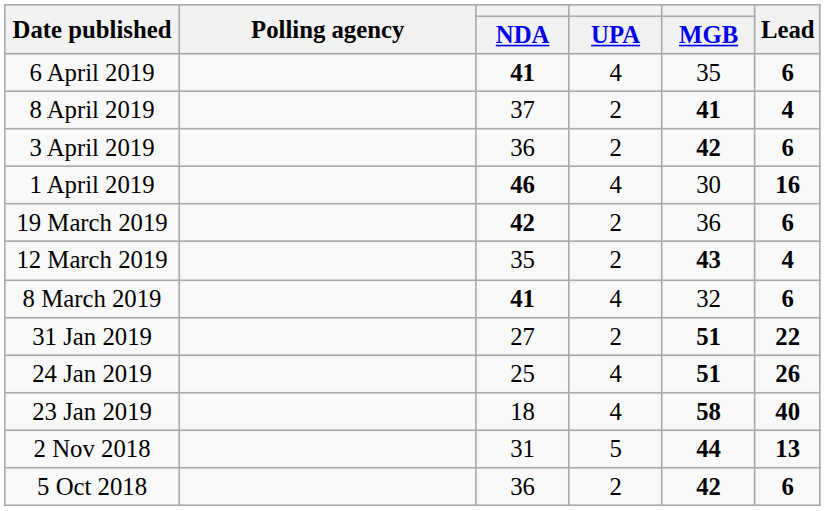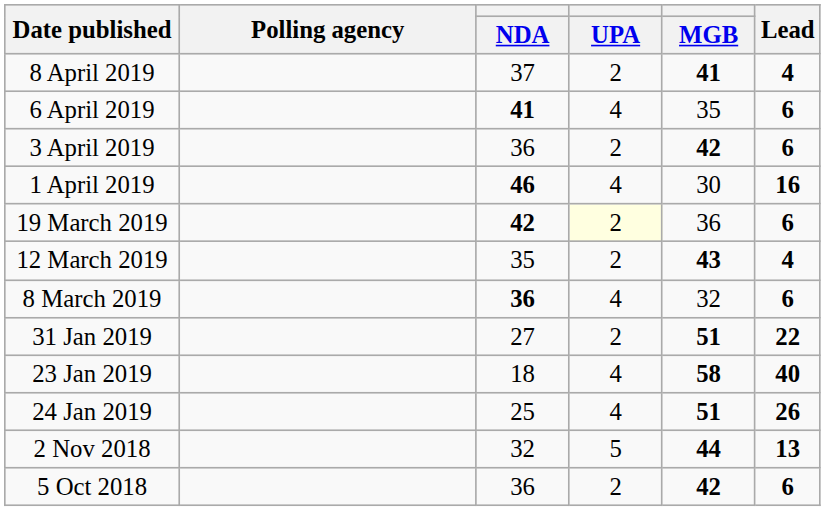rows swapped: (92, 110) <-> (92, 72)
(616, 222) no background -> (616, 222) lightyellow background
(523, 298) 41 -> (523, 298) 36
rows swapped: (92, 373) <-> (92, 410)
(523, 448) 31 -> (523, 448) 32
